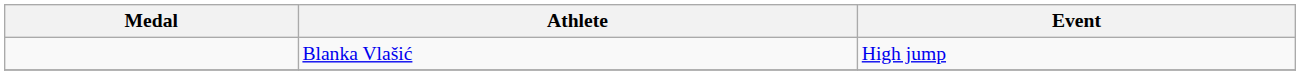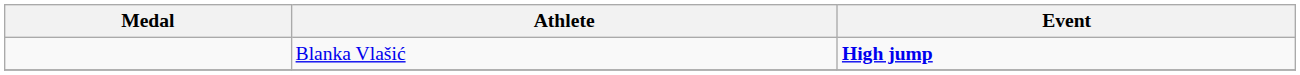(904, 53) normal -> (887, 53) bold
